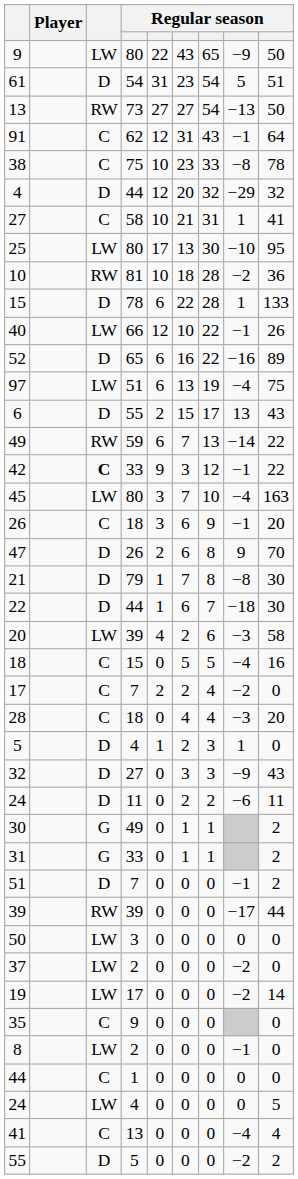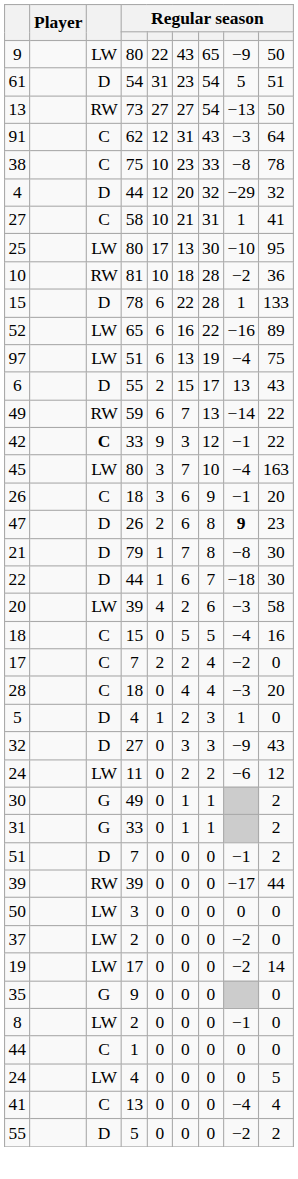(241, 137) −1 -> (241, 137) −3
- row: (17, 330)
(104, 358) D -> (104, 330) LW
(241, 551) normal -> (241, 524) bold
(276, 551) 70 -> (276, 524) 23
(104, 800) D -> (104, 773) LW
(276, 800) 11 -> (276, 773) 12
(104, 1022) C -> (104, 994) G
